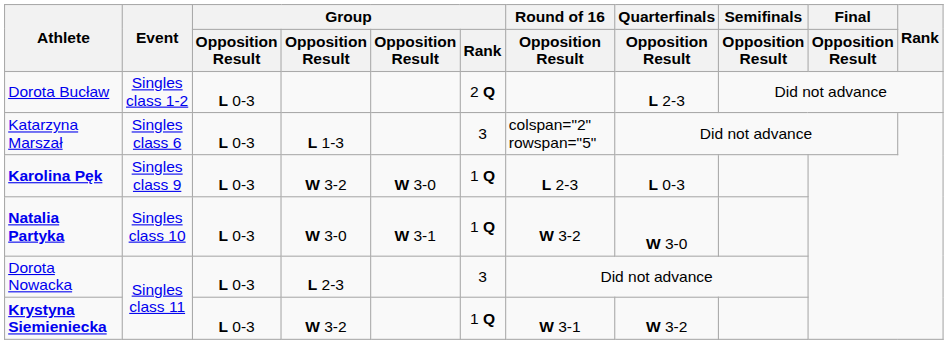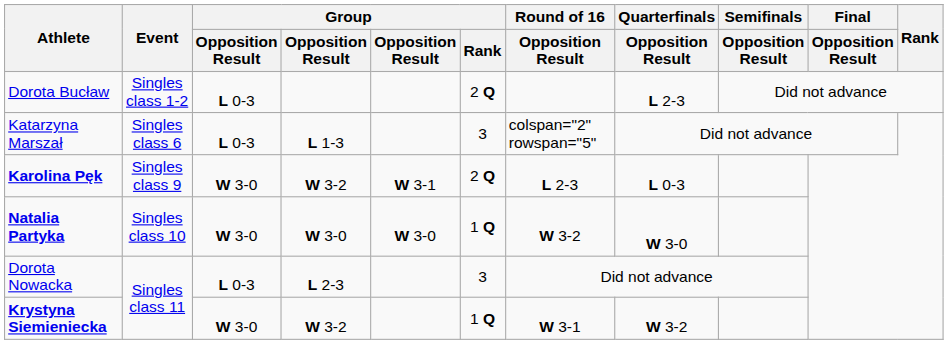(237, 185) L 0-3 -> (237, 185) W 3-0
(415, 185) W 3-0 -> (415, 185) W 3-1
(482, 176) 1 Q -> (482, 176) 2 Q
(237, 235) L 0-3 -> (237, 235) W 3-0
(415, 235) W 3-1 -> (415, 235) W 3-0
(237, 327) L 0-3 -> (237, 327) W 3-0
